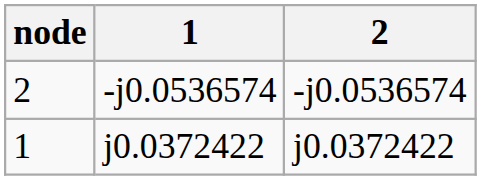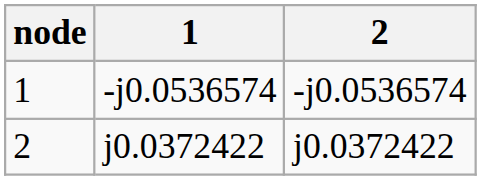(22, 89) 2 -> (22, 89) 1
(22, 145) 1 -> (22, 145) 2
